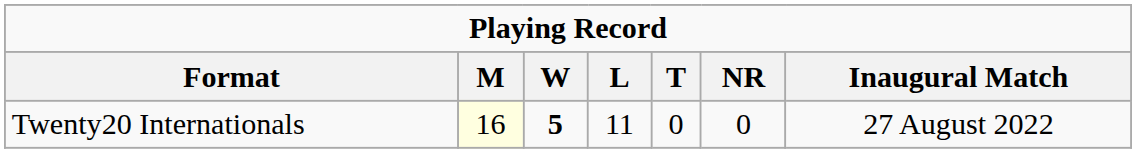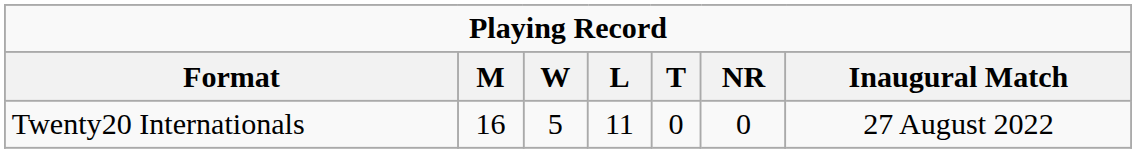(490, 123) lightyellow background -> (490, 123) no background
(555, 123) bold -> (555, 123) normal
